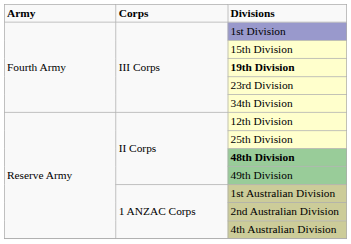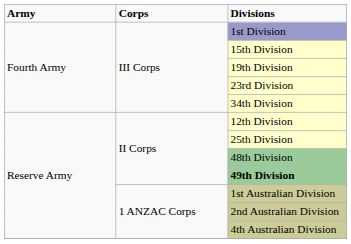(262, 67) bold -> (262, 67) normal
(262, 157) bold -> (262, 157) normal
(262, 175) normal -> (262, 175) bold
